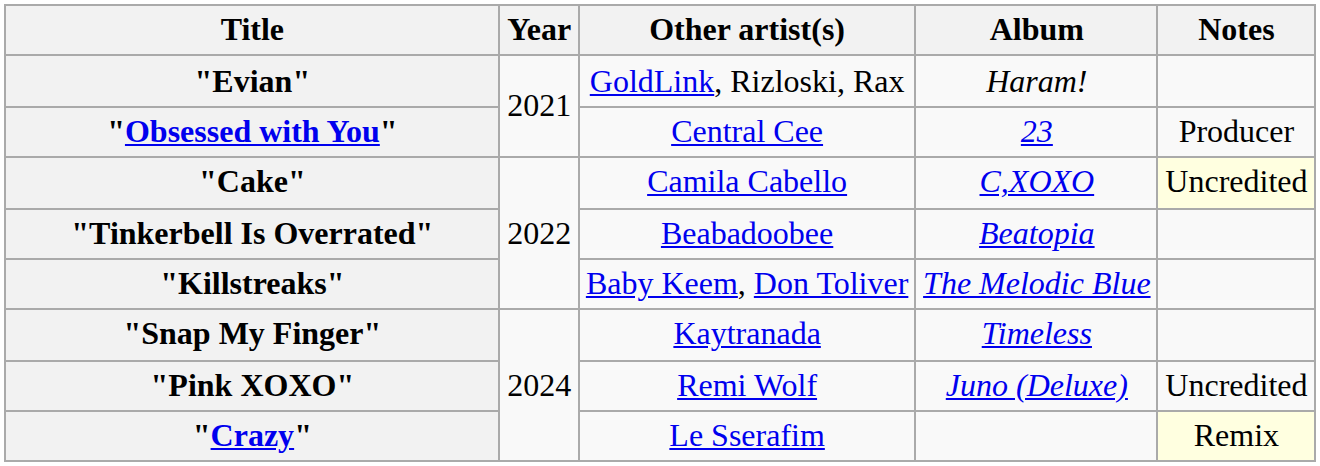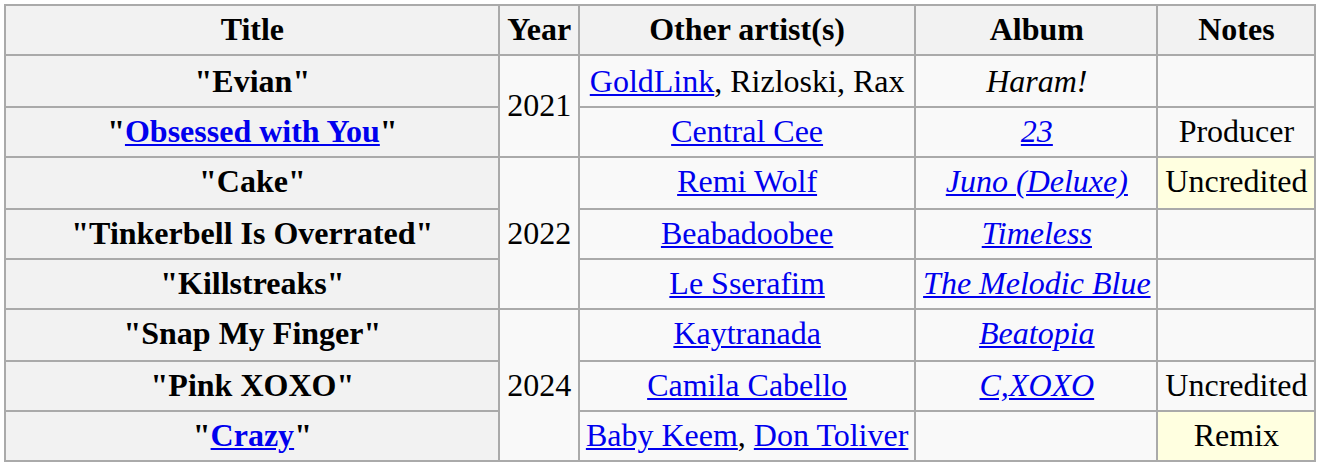(747, 182) Camila Cabello -> (747, 182) Remi Wolf
(1037, 182) C,XOXO -> (1037, 182) Juno (Deluxe)
(1037, 232) Beatopia -> (1037, 232) Timeless
(747, 283) Baby Keem, Don Toliver -> (747, 283) Le Sserafim
(1037, 334) Timeless -> (1037, 334) Beatopia
(747, 385) Remi Wolf -> (747, 385) Camila Cabello
(1037, 385) Juno (Deluxe) -> (1037, 385) C,XOXO
(747, 435) Le Sserafim -> (747, 435) Baby Keem, Don Toliver
